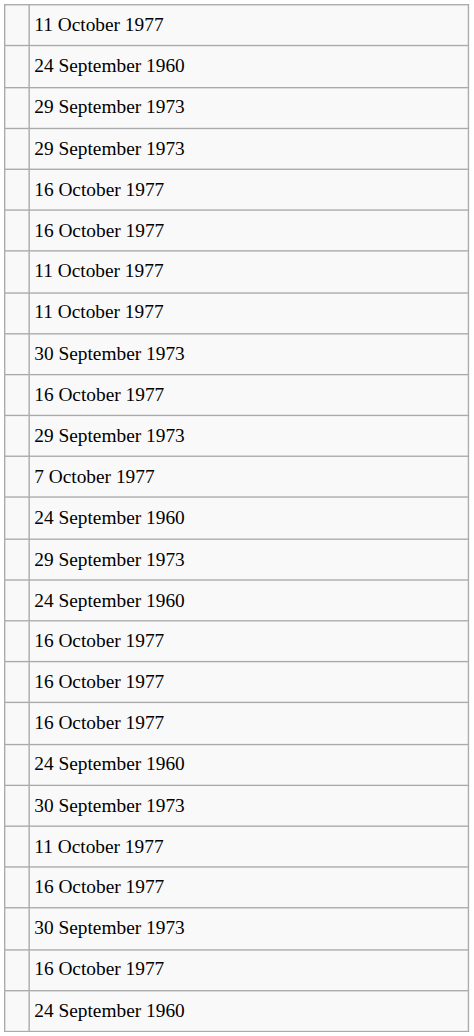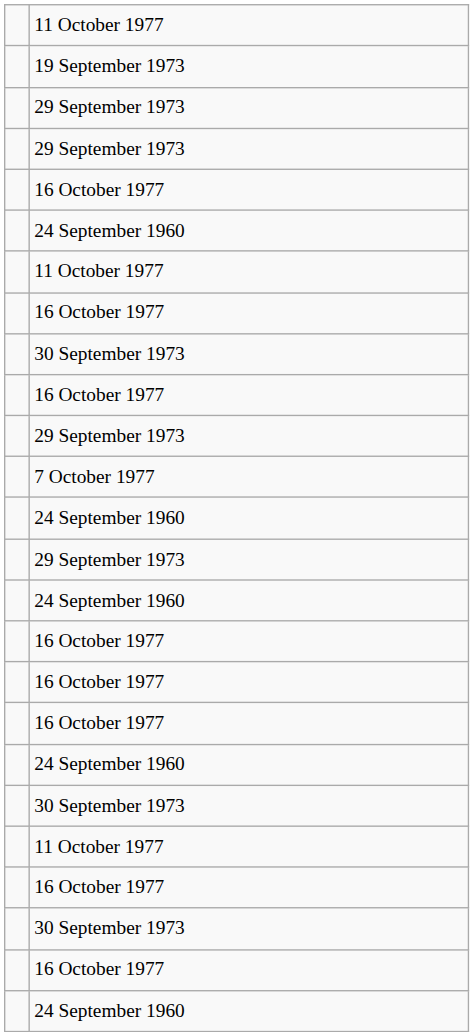(109, 66) 24 September 1960 -> (109, 66) 19 September 1973
(99, 230) 16 October 1977 -> (109, 230) 24 September 1960
(99, 312) 11 October 1977 -> (99, 312) 16 October 1977
